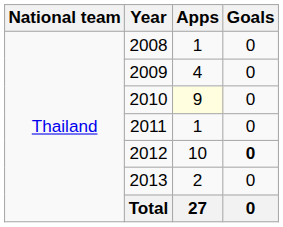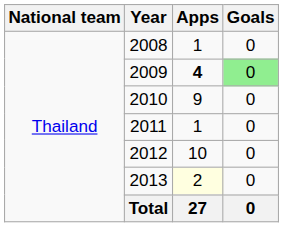(198, 72) normal -> (198, 72) bold
(251, 72) no background -> (251, 72) lightgreen background
(198, 99) lightyellow background -> (198, 99) no background
(251, 153) bold -> (251, 153) normal
(198, 180) no background -> (198, 180) lightyellow background
